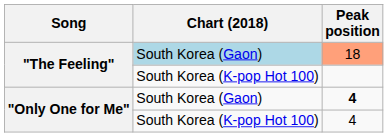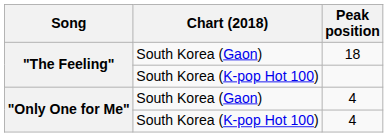(199, 53) lightblue background -> (199, 53) no background
(353, 53) lightsalmon background -> (353, 53) no background
(353, 98) bold -> (353, 98) normal
